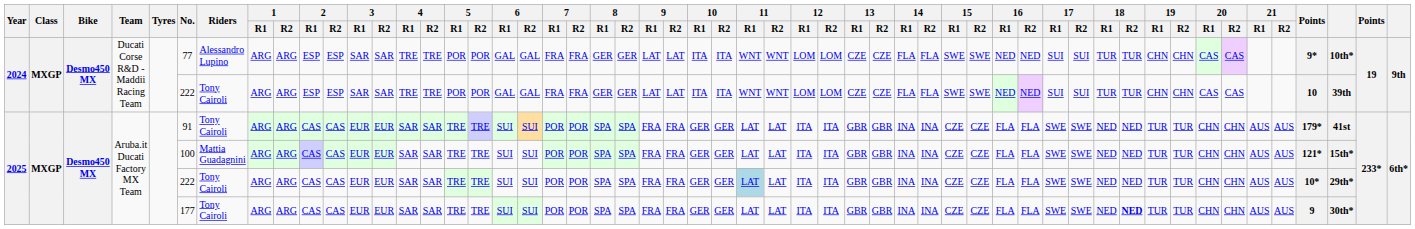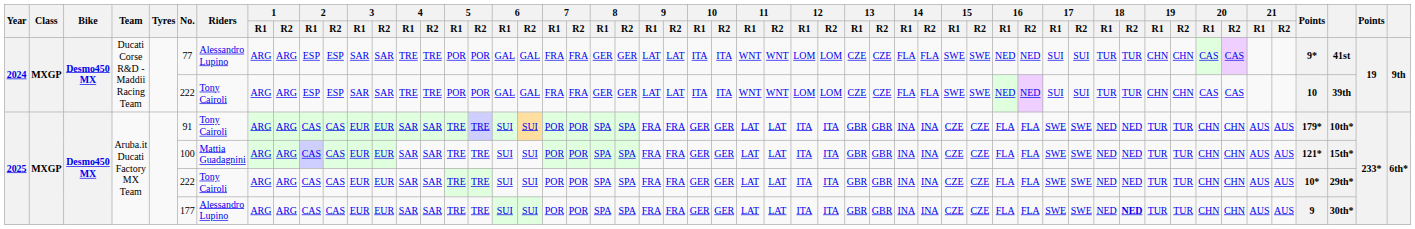(1342, 56) 10th* -> (1342, 56) 41st
(1342, 126) 41st -> (1342, 126) 10th*
(750, 182) lightblue background -> (750, 182) no background
(213, 211) Tony Cairoli -> (222, 211) Alessandro Lupino
